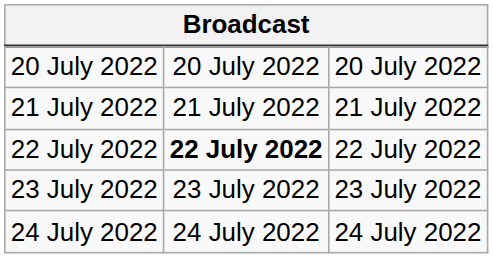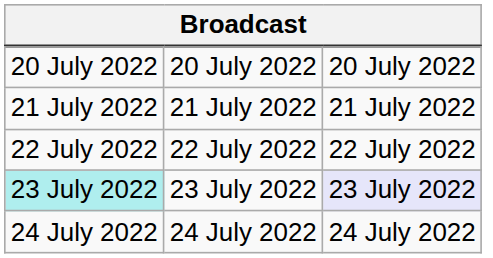(246, 149) bold -> (243, 149) normal
(84, 190) no background -> (84, 190) paleturquoise background
(408, 190) no background -> (402, 190) lavender background
